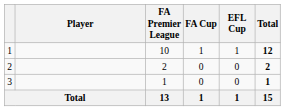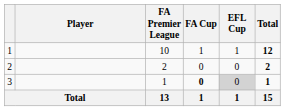(201, 82) normal -> (201, 82) bold
(237, 82) no background -> (237, 82) lightgrey background
